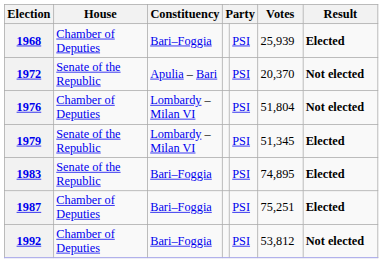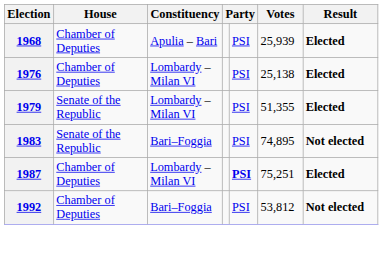(181, 40) Bari–Foggia -> (184, 40) Apulia – Bari
- row: (29, 74)
(278, 107) 51,804 -> (278, 74) 25,138
(335, 107) Not elected -> (325, 74) Elected
(278, 140) 51,345 -> (278, 107) 51,355
(325, 174) Elected -> (335, 140) Not elected
(181, 207) Bari–Foggia -> (180, 174) Lombardy – Milan VI
(241, 207) normal -> (242, 174) bold
